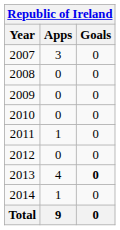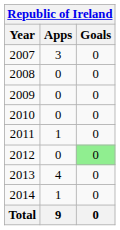(96, 154) no background -> (96, 154) lightgreen background
(96, 174) bold -> (96, 174) normal
